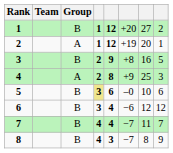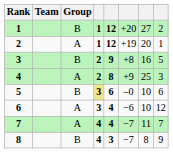(77, 108) B -> (77, 108) A
(146, 108) 12 -> (146, 108) 10
(77, 124) B -> (77, 124) A
